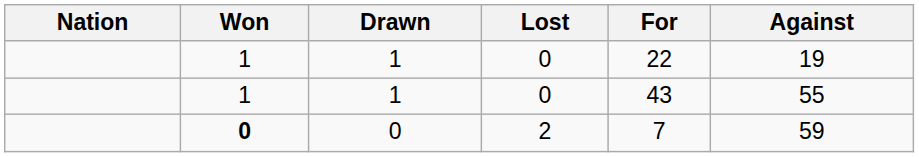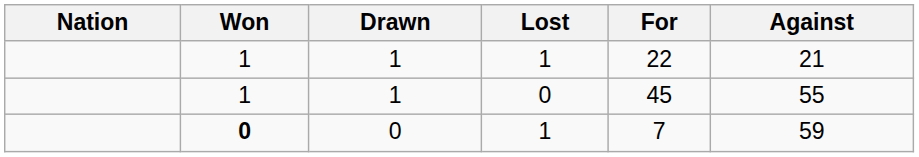(545, 59) 0 -> (545, 59) 1
(812, 59) 19 -> (812, 59) 21
(659, 95) 43 -> (659, 95) 45
(545, 132) 2 -> (545, 132) 1
